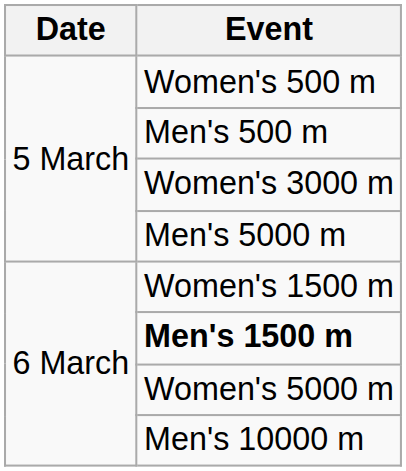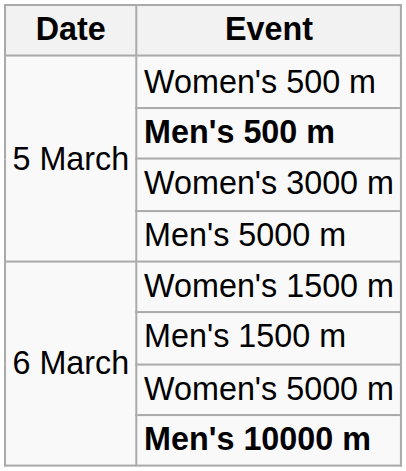(236, 132) normal -> (240, 132) bold
(249, 337) bold -> (245, 337) normal
(254, 440) normal -> (258, 440) bold
